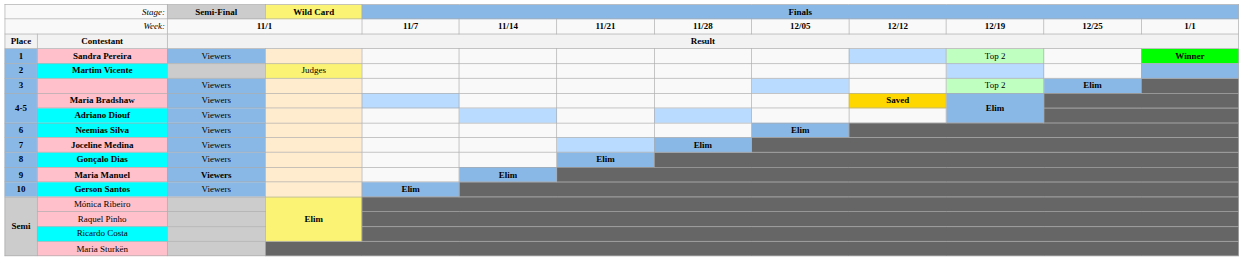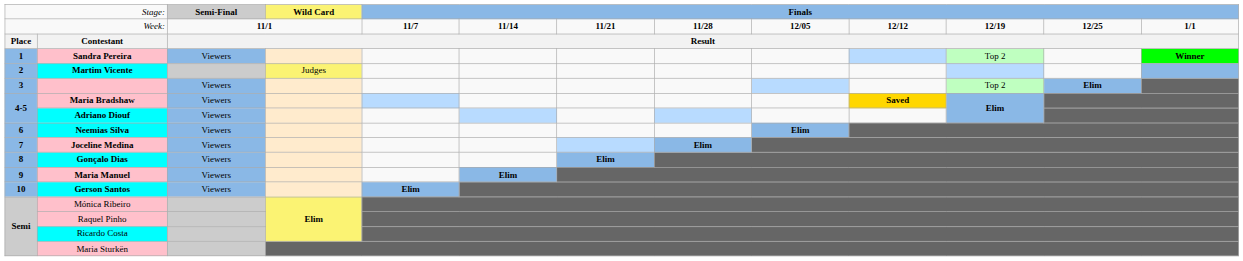(216, 174) bold -> (216, 174) normal
